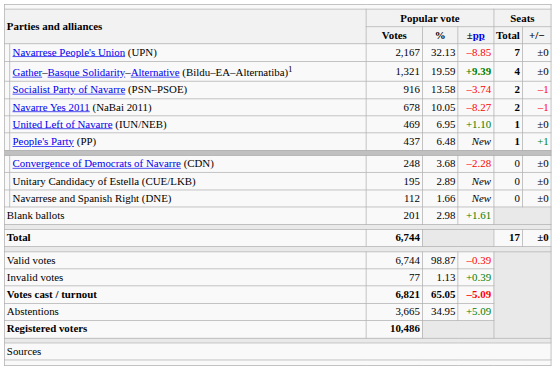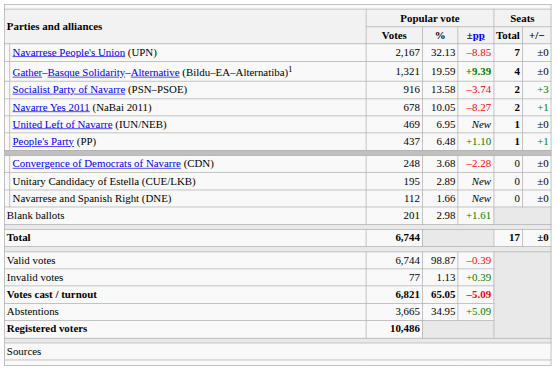(543, 90) –1 -> (543, 90) +3
(543, 107) –1 -> (543, 107) +1
(479, 124) +1.10 -> (481, 124) New
(481, 141) New -> (479, 141) +1.10
